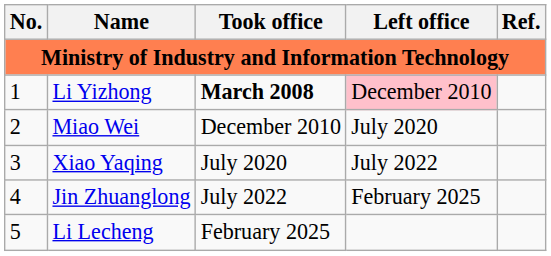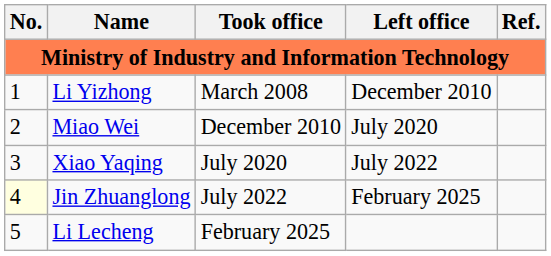(257, 92) bold -> (254, 92) normal
(421, 92) pink background -> (421, 92) no background
(15, 197) no background -> (15, 197) lightyellow background
